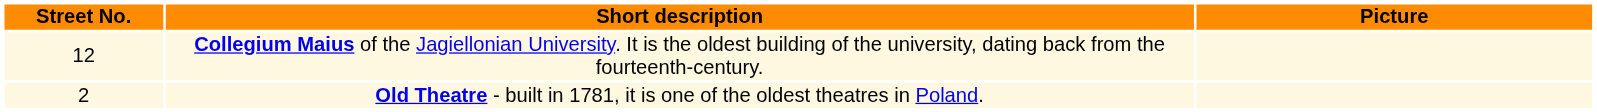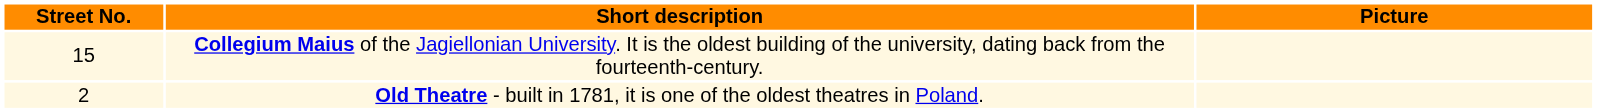(84, 56) 12 -> (84, 56) 15
